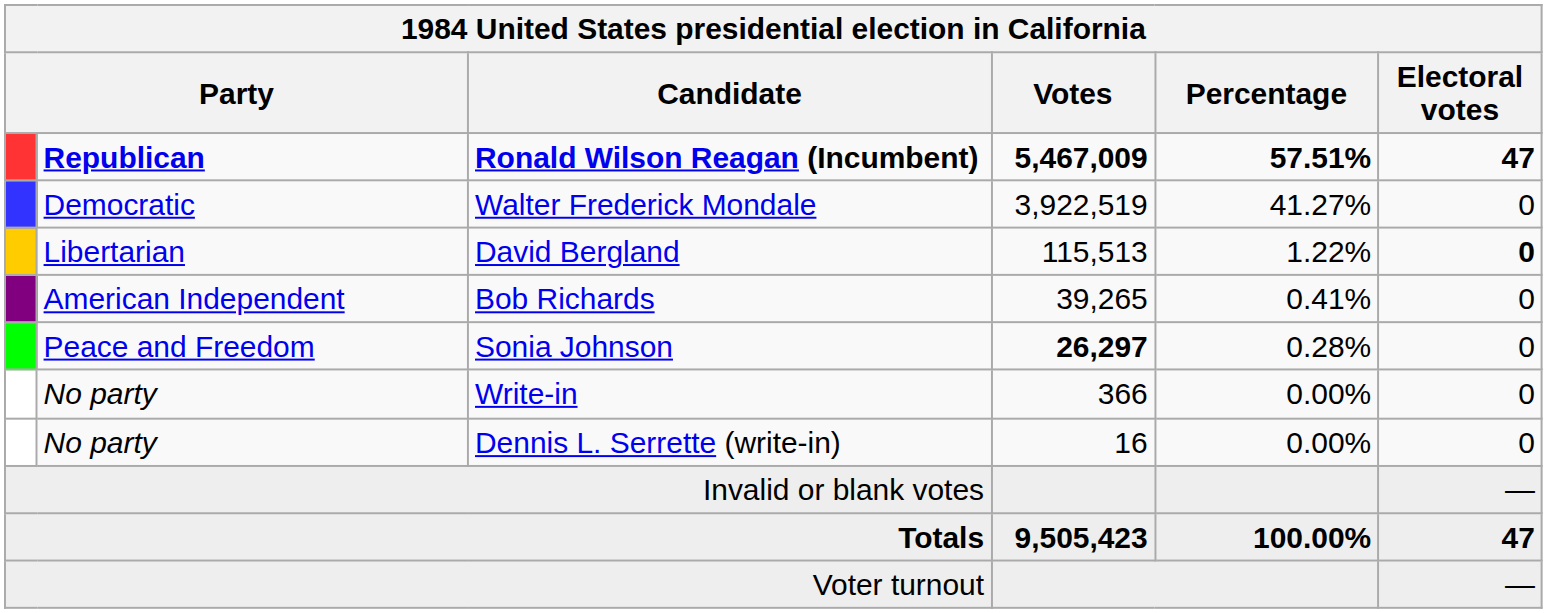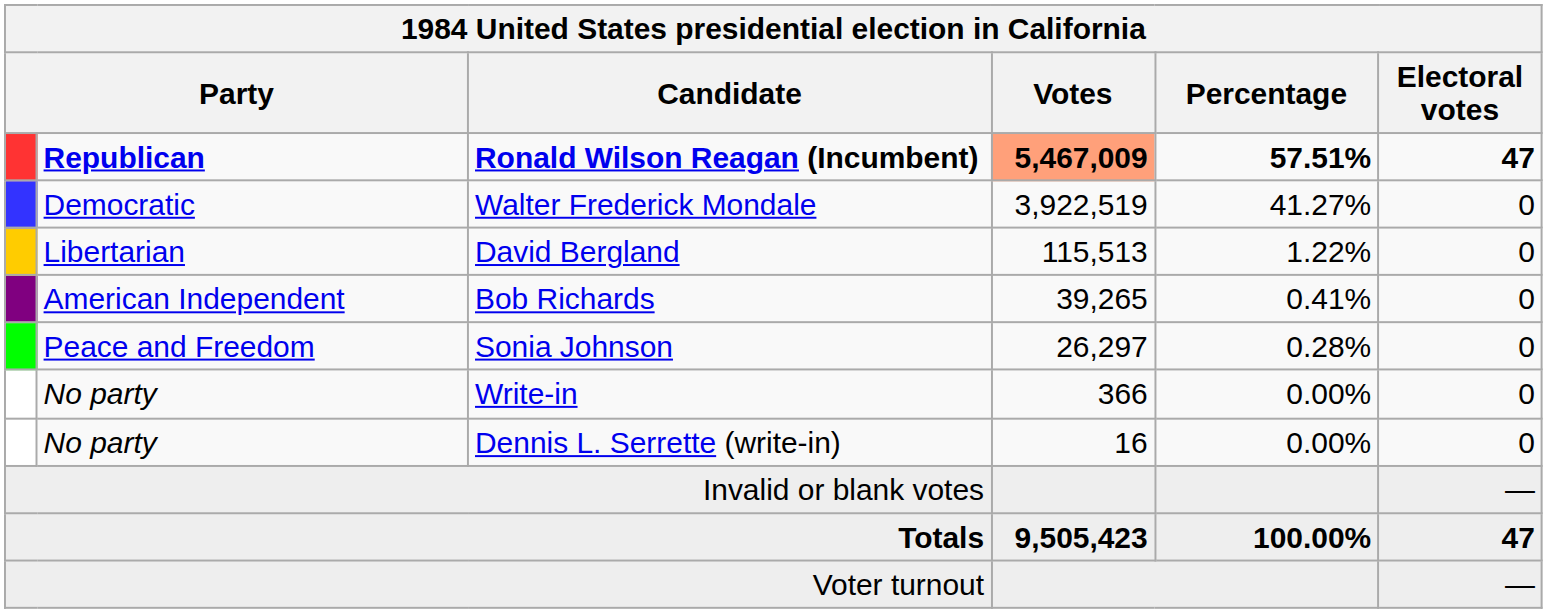(1081, 157) no background -> (1081, 157) lightsalmon background
(1526, 252) bold -> (1526, 252) normal
(1102, 347) bold -> (1102, 347) normal
